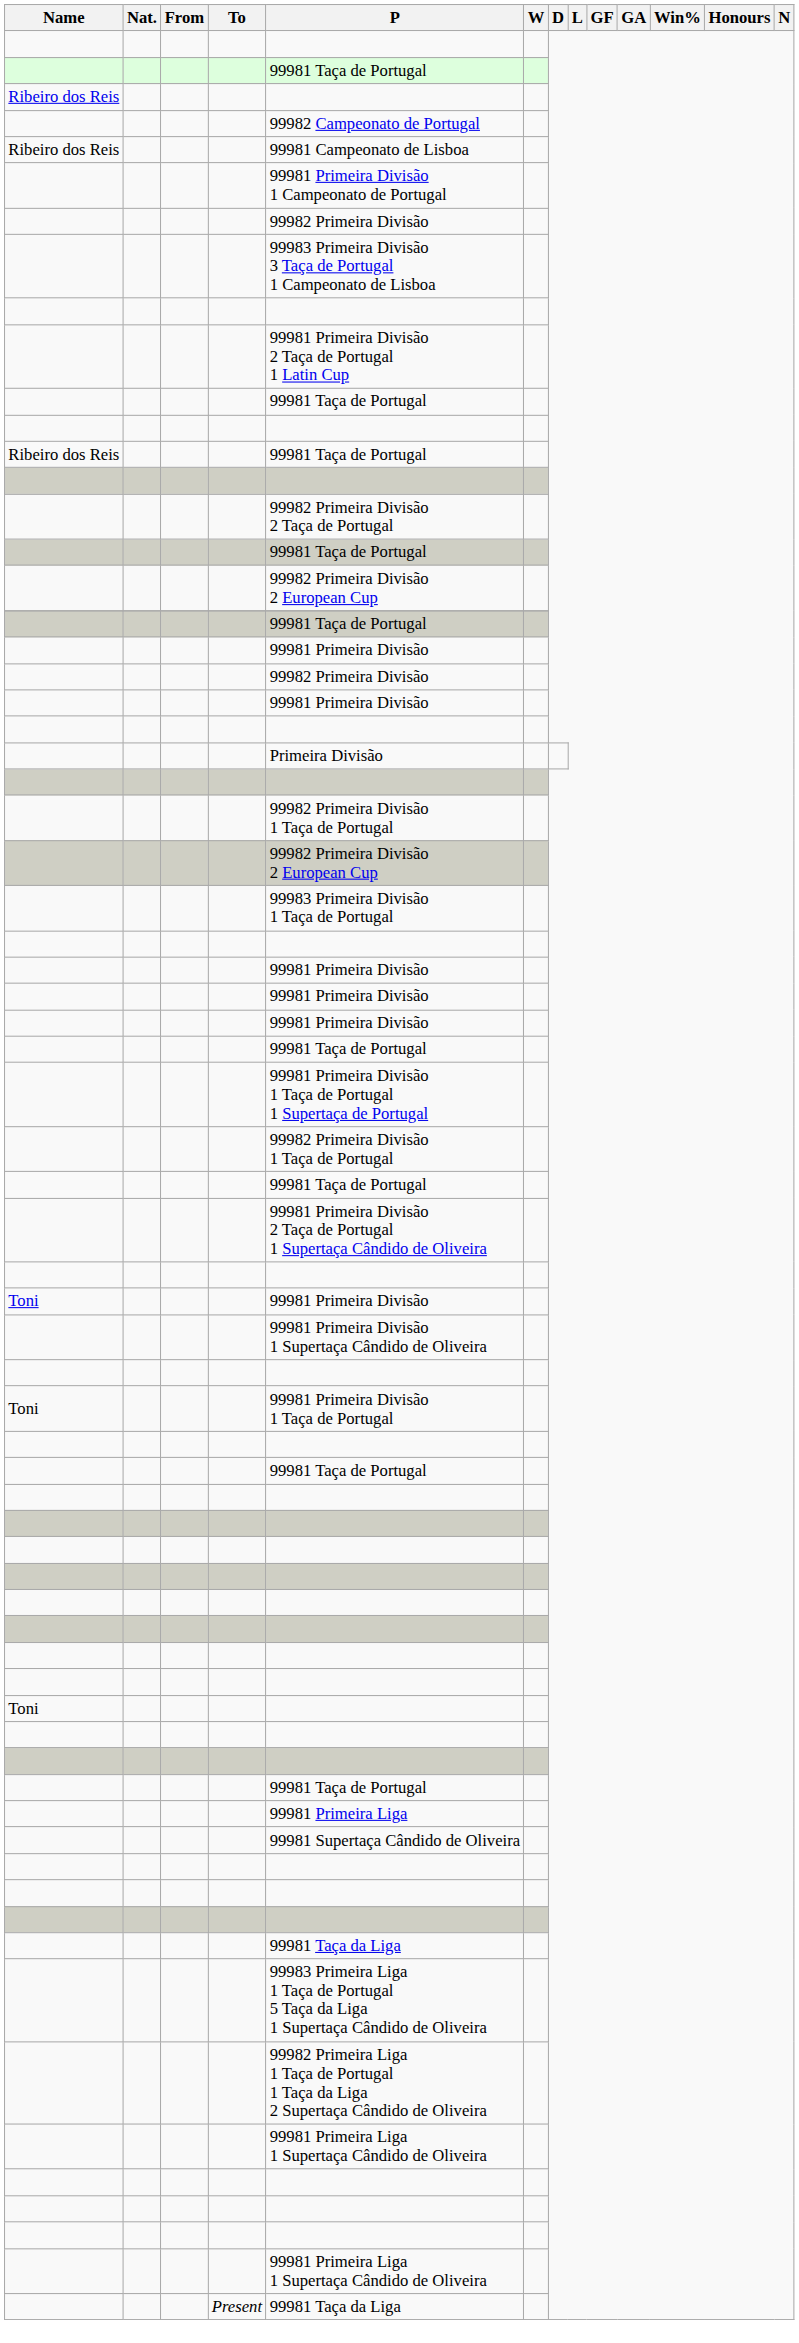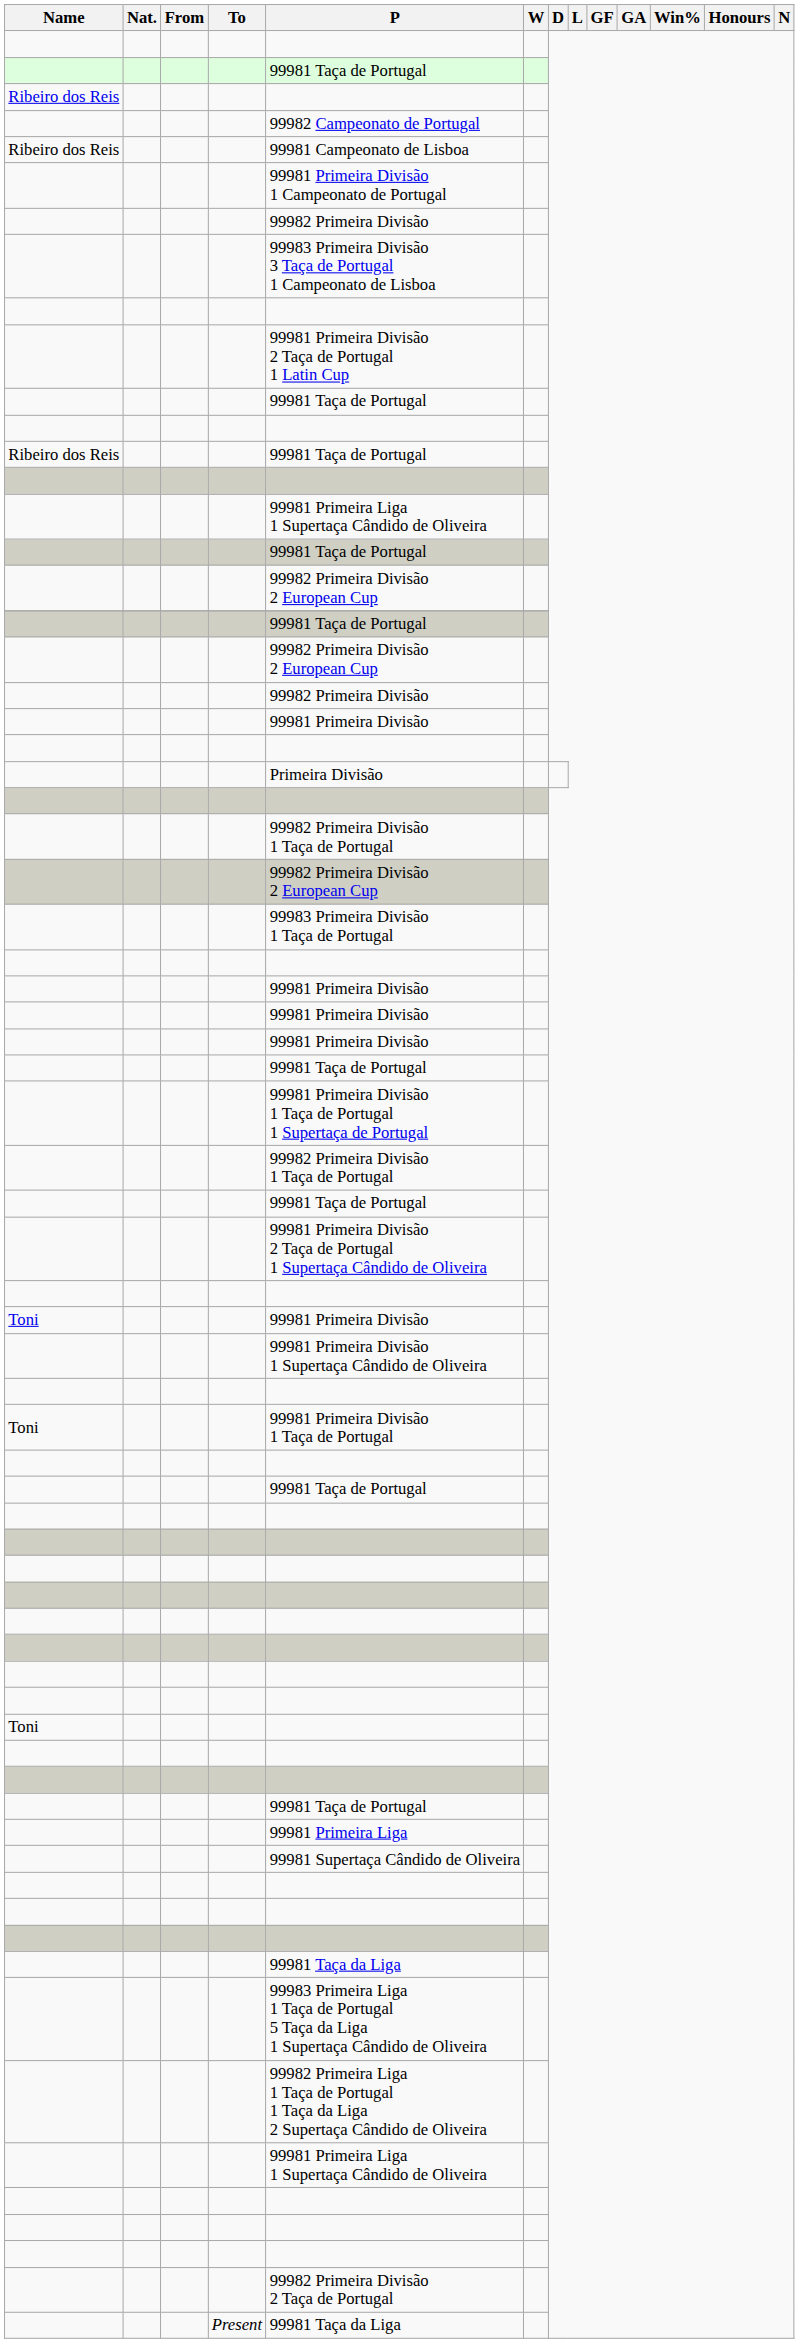(349, 516) 99982 Primeira Divisão 2 Taça de Portugal -> (378, 516) 99981 Primeira Liga 1 Supertaça Cândido de Oliveira
(349, 650) 99981 Primeira Divisão -> (349, 659) 99982 Primeira Divisão 2 European Cup
(378, 2270) 99981 Primeira Liga 1 Supertaça Cândido de Oliveira -> (349, 2289) 99982 Primeira Divisão 2 Taça de Portugal
